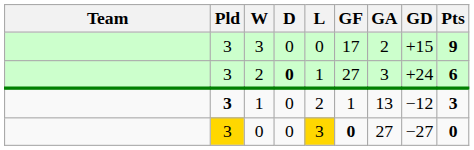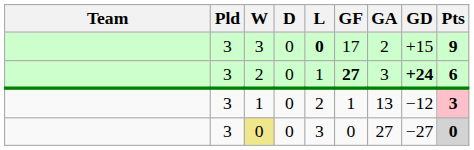(319, 46) normal -> (319, 46) bold
(289, 74) bold -> (289, 74) normal
(351, 74) normal -> (351, 74) bold
(419, 74) normal -> (419, 74) bold
(227, 103) bold -> (227, 103) normal
(453, 103) no background -> (453, 103) pink background
(227, 131) gold background -> (227, 131) no background
(259, 131) no background -> (259, 131) khaki background
(319, 131) gold background -> (319, 131) no background
(351, 131) bold -> (351, 131) normal
(453, 131) no background -> (453, 131) lightgrey background
